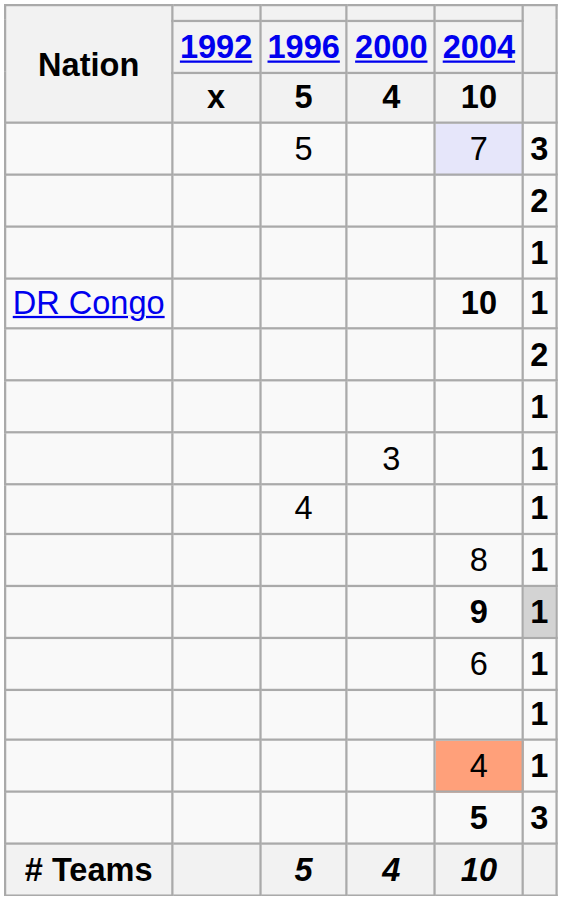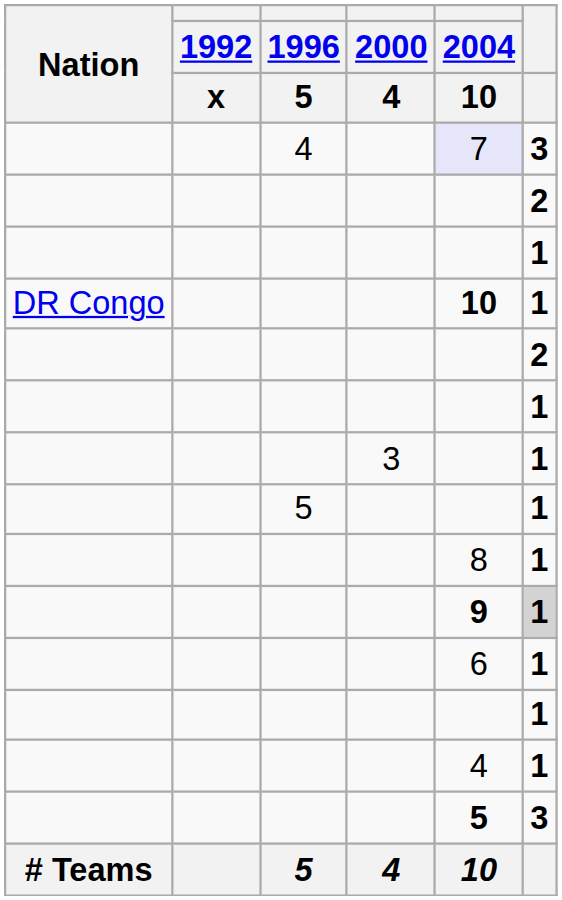(304, 149) 5 -> (304, 149) 4
(304, 509) 4 -> (304, 509) 5
(479, 766) lightsalmon background -> (479, 766) no background
